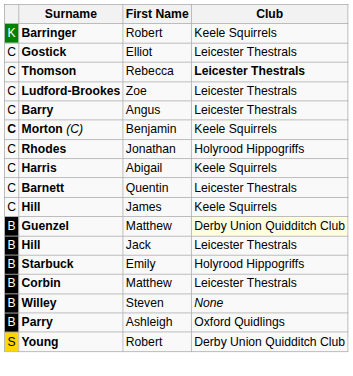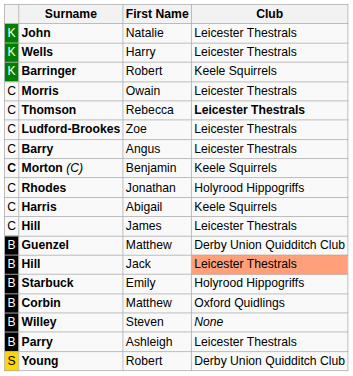+ row: (36, 33)
+ row: (37, 52)
- row: (44, 52)
+ row: (40, 91)
- row: (43, 187)
(236, 206) Keele Squirrels -> (246, 226) Leicester Thestrals
(270, 226) lightyellow background -> (270, 245) no background
(246, 245) no background -> (246, 264) lightsalmon background
(246, 284) Leicester Thestrals -> (240, 303) Oxford Quidlings
(240, 322) Oxford Quidlings -> (246, 341) Leicester Thestrals
